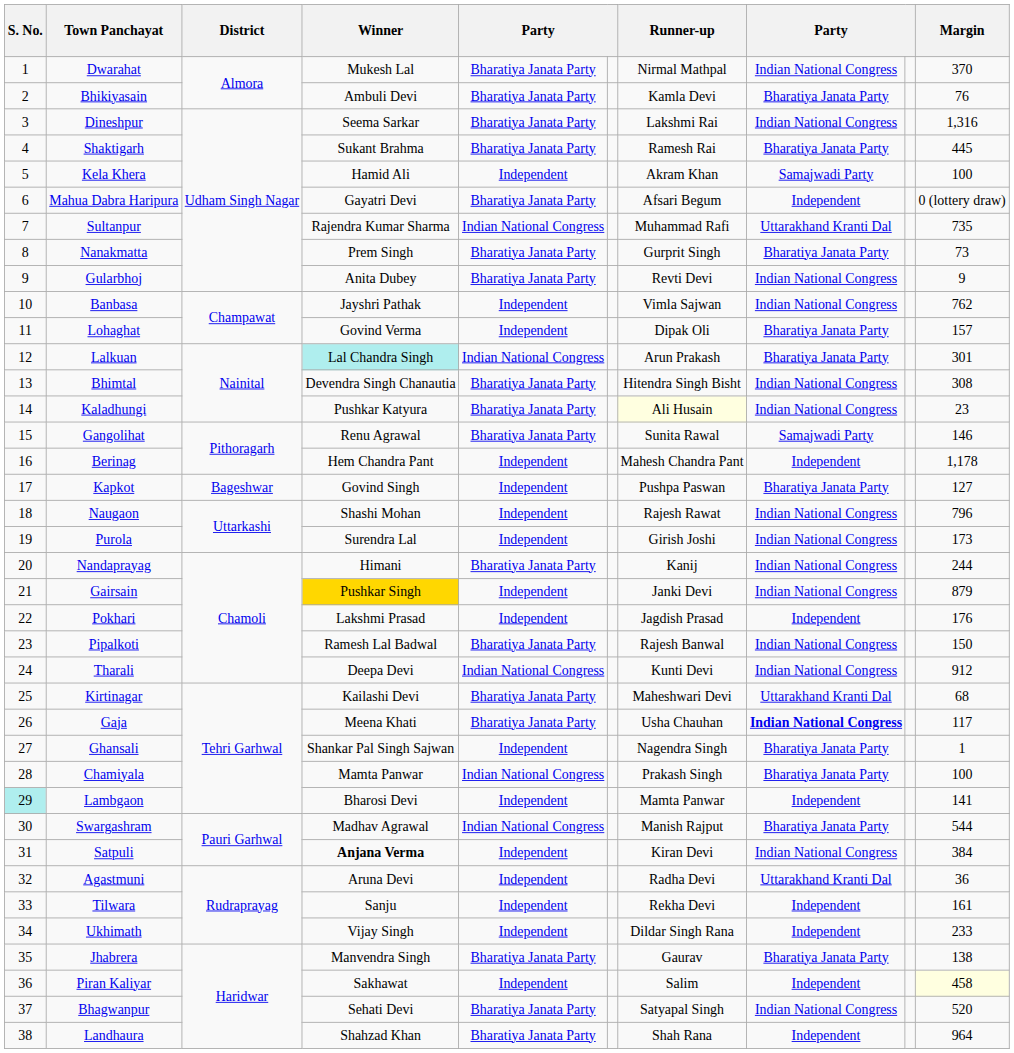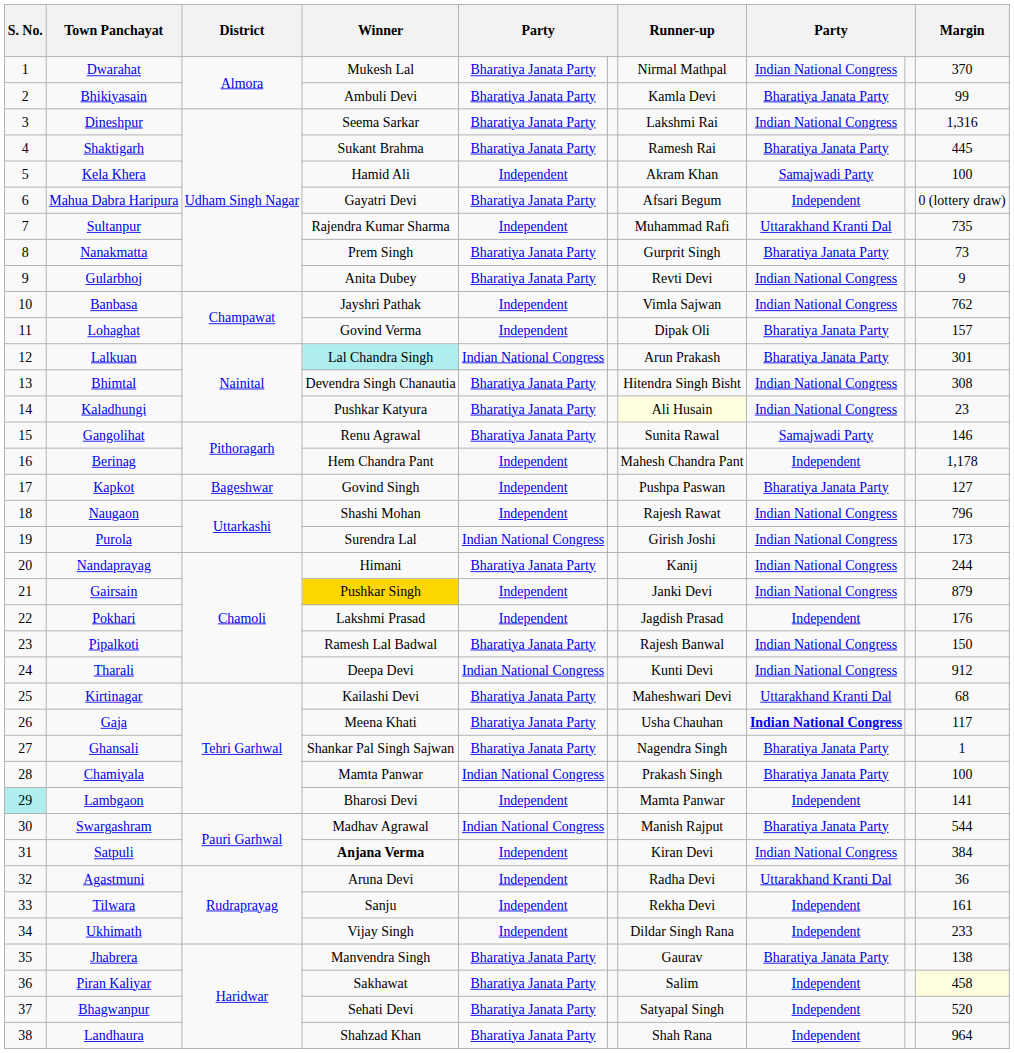(962, 95) 76 -> (962, 95) 99
(533, 226) Indian National Congress -> (533, 226) Independent
(533, 539) Independent -> (533, 539) Indian National Congress
(533, 748) Independent -> (533, 748) Bharatiya Janata Party
(533, 983) Independent -> (533, 983) Bharatiya Janata Party
(826, 1009) Indian National Congress -> (826, 1009) Independent
